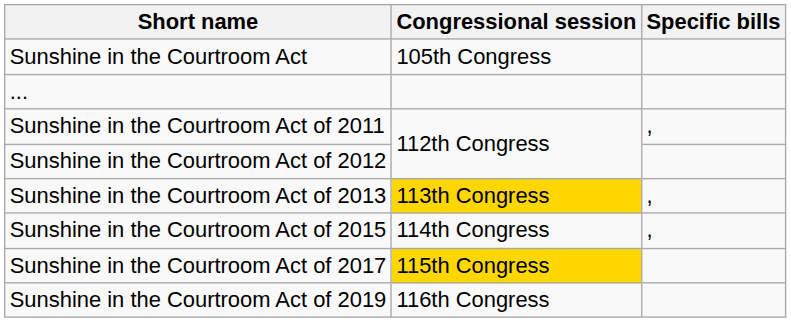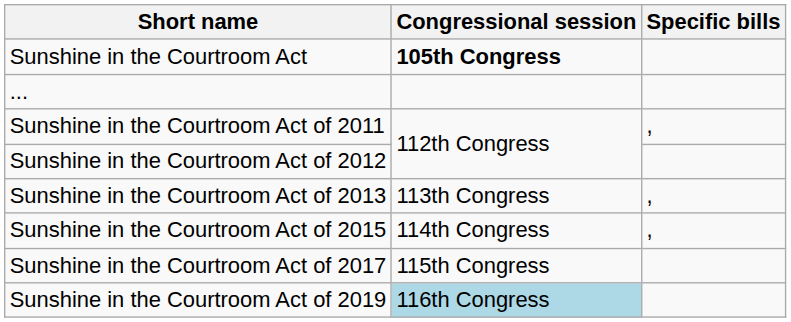(474, 56) normal -> (479, 56) bold
(473, 195) gold background -> (473, 195) no background
(473, 265) gold background -> (473, 265) no background
(473, 299) no background -> (473, 299) lightblue background
